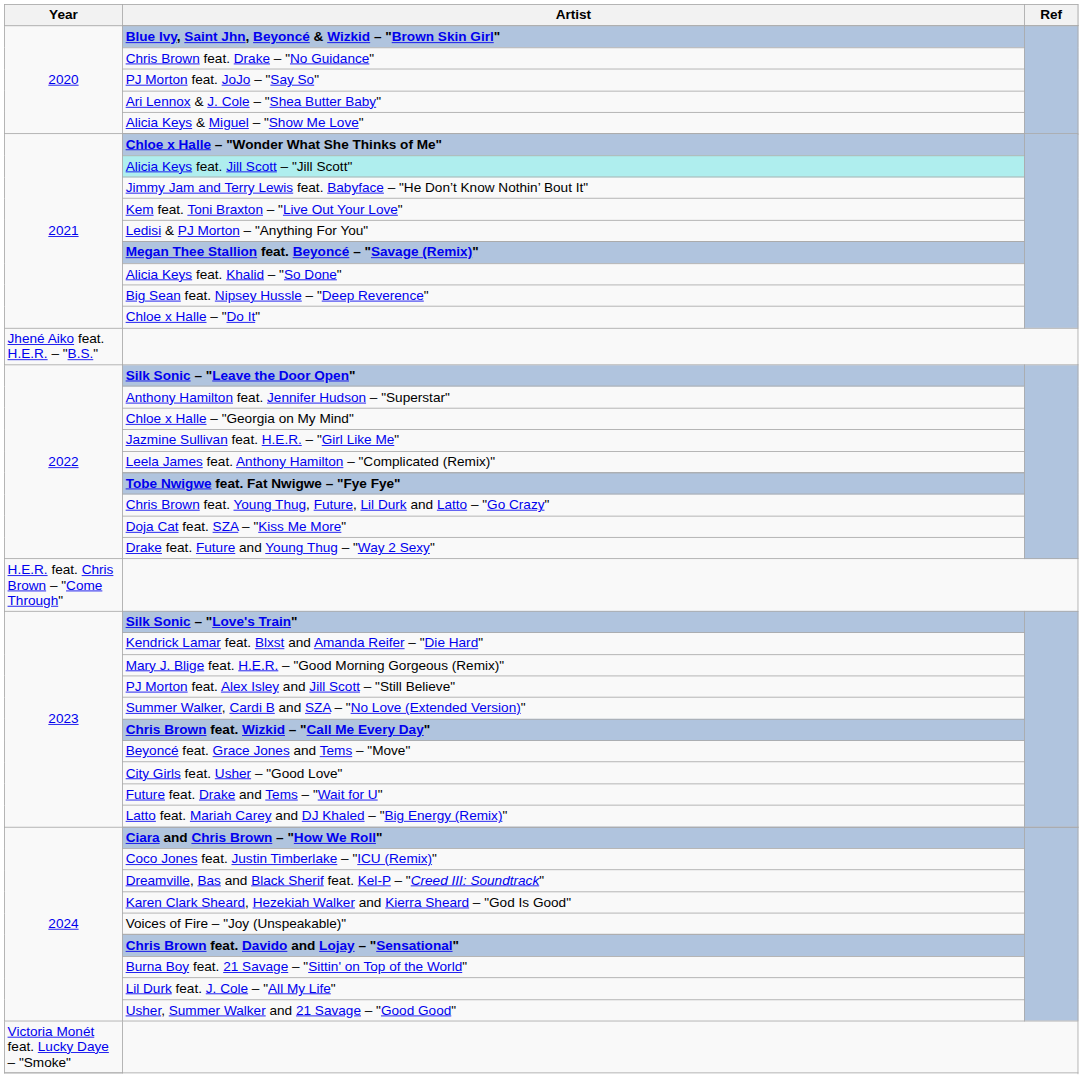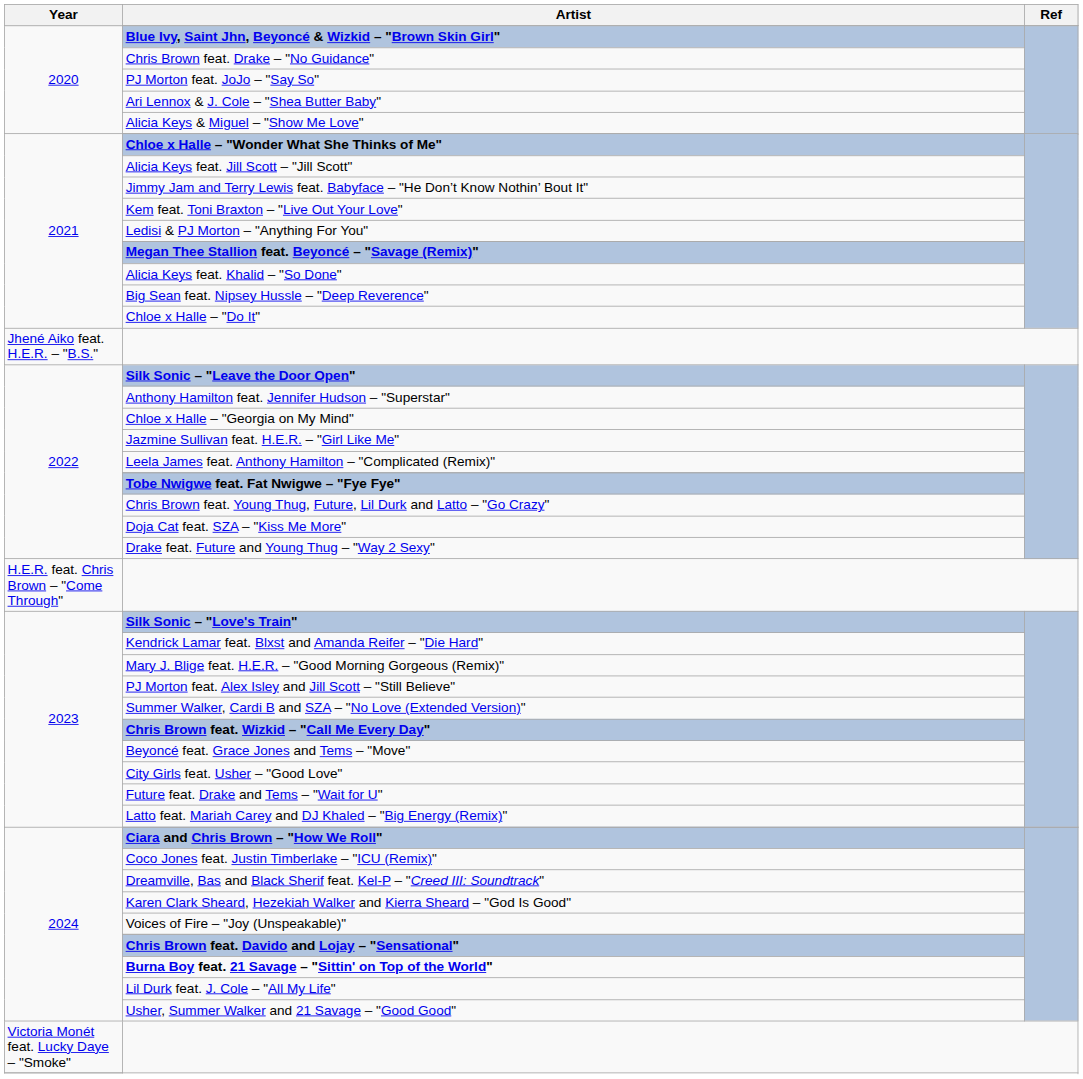(239, 166) paleturquoise background -> (239, 166) no background
(296, 967) normal -> (309, 967) bold
